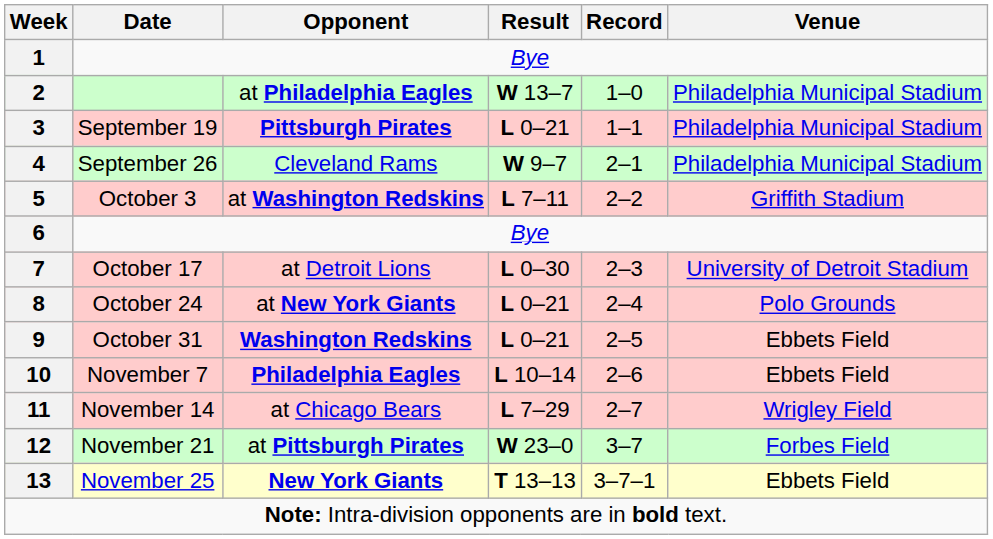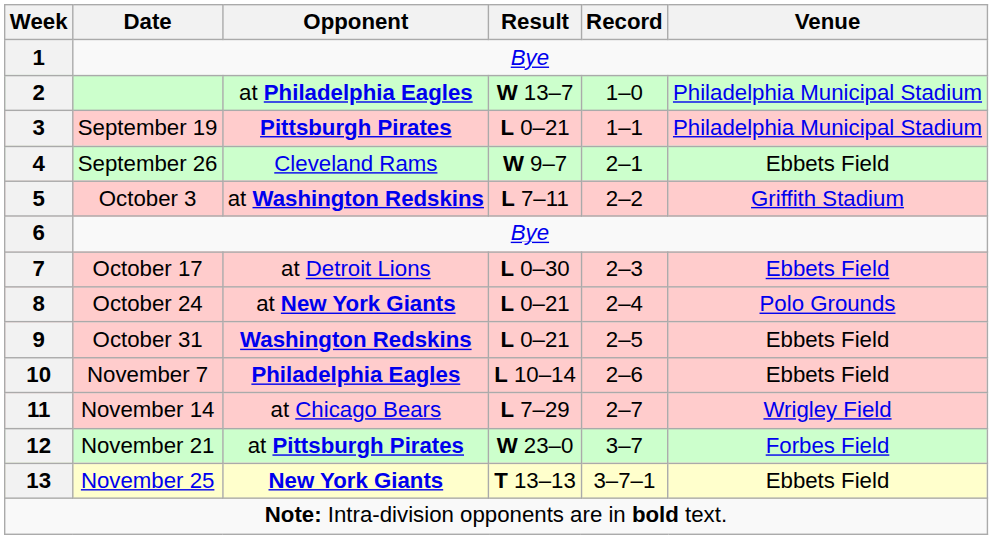(827, 163) Philadelphia Municipal Stadium -> (827, 163) Ebbets Field
(827, 269) University of Detroit Stadium -> (827, 269) Ebbets Field
